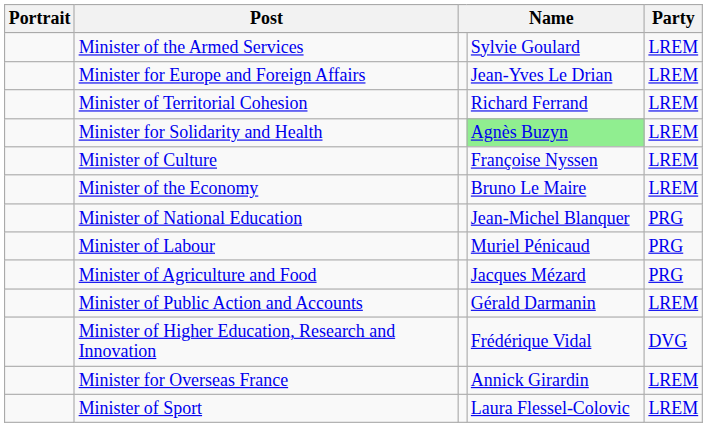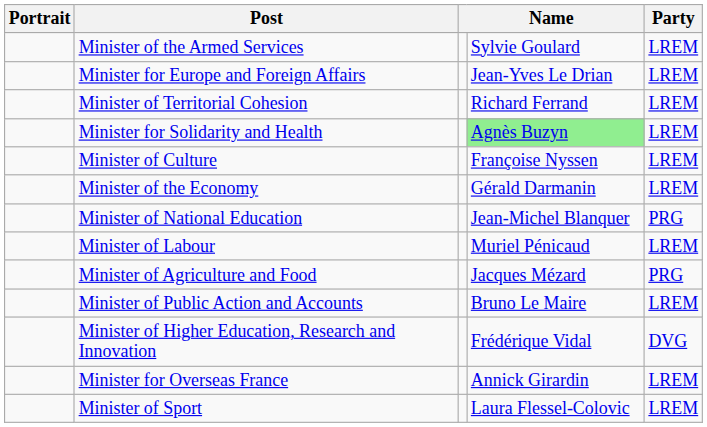(529, 189) Bruno Le Maire -> (533, 189) Gérald Darmanin
(666, 246) PRG -> (673, 246) LREM
(533, 302) Gérald Darmanin -> (529, 302) Bruno Le Maire
